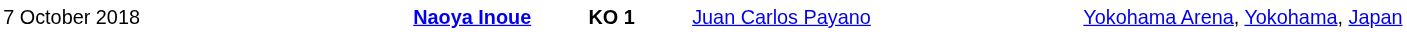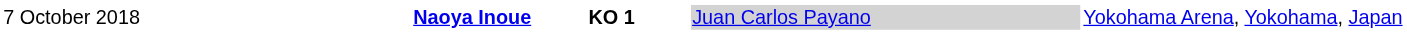(781, 17) no background -> (781, 17) lightgrey background
